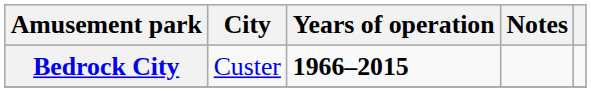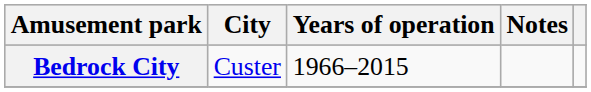(351, 65) bold -> (351, 65) normal
